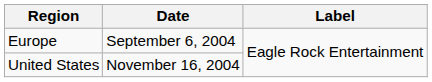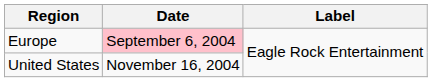(171, 40) no background -> (171, 40) pink background
